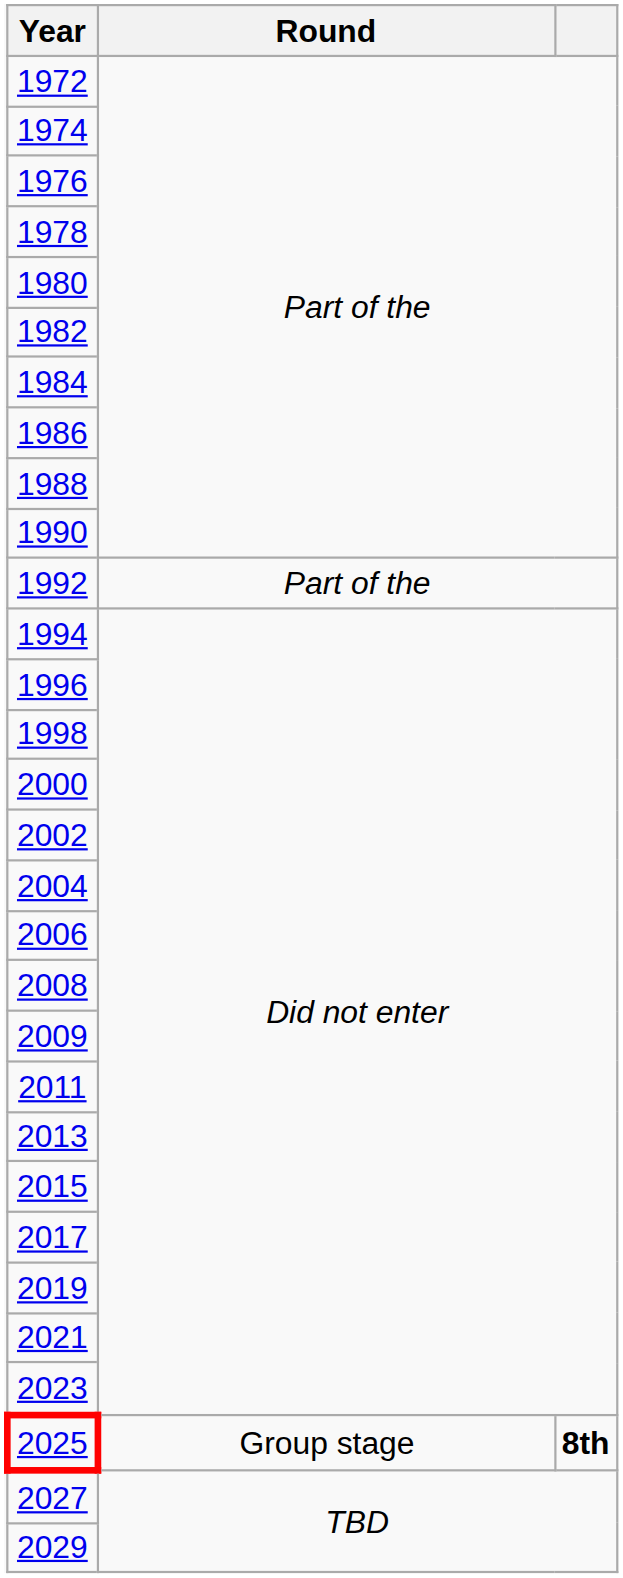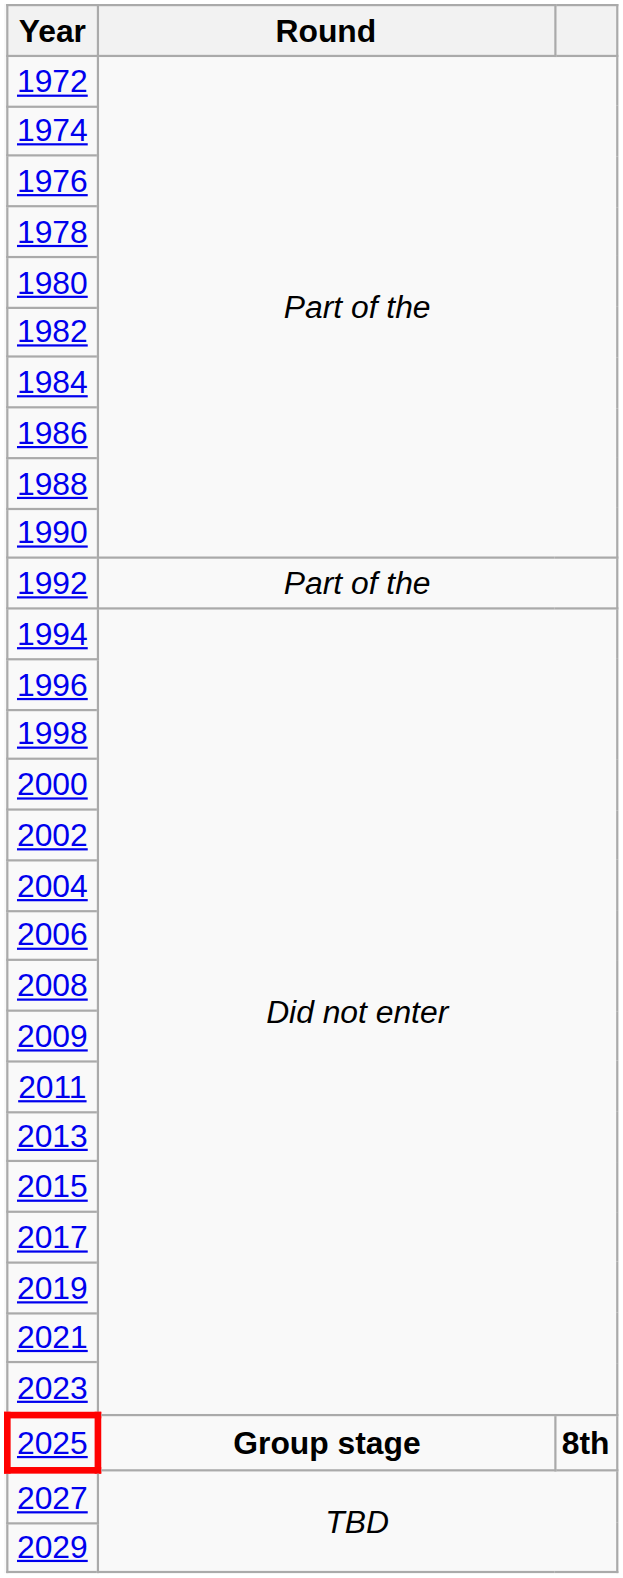(327, 1443) normal -> (327, 1443) bold
